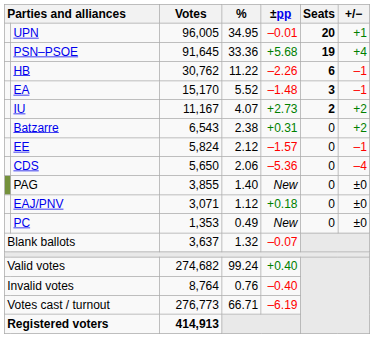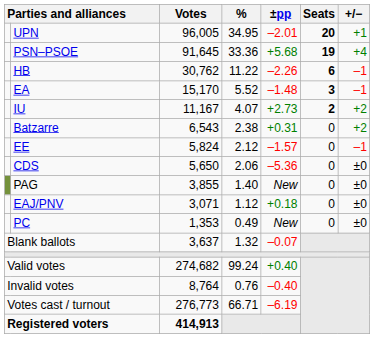(282, 33) –0.01 -> (282, 33) –2.01
(360, 166) –4 -> (360, 166) ±0
